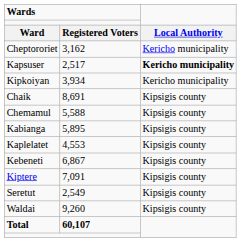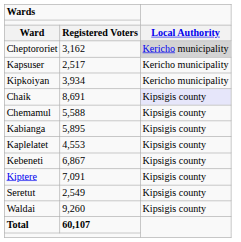(186, 49) no background -> (186, 49) lightgrey background
(188, 65) bold -> (186, 65) normal
(174, 97) no background -> (174, 97) lavender background
